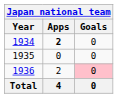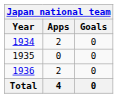(59, 41) bold -> (59, 41) normal
(94, 71) pink background -> (94, 71) no background
